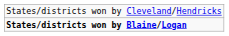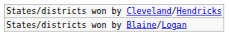(96, 25) bold -> (96, 25) normal
